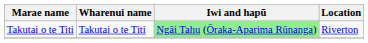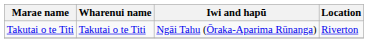(236, 29) lightgreen background -> (236, 29) no background
